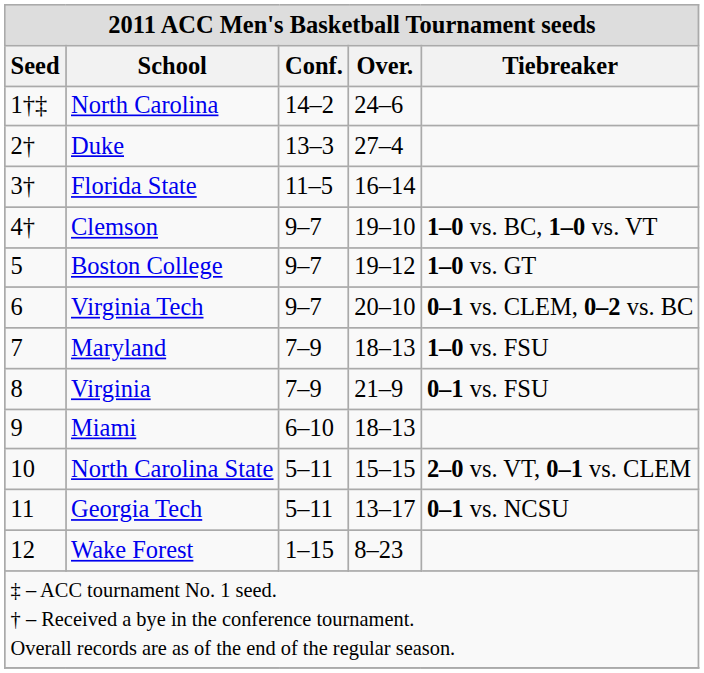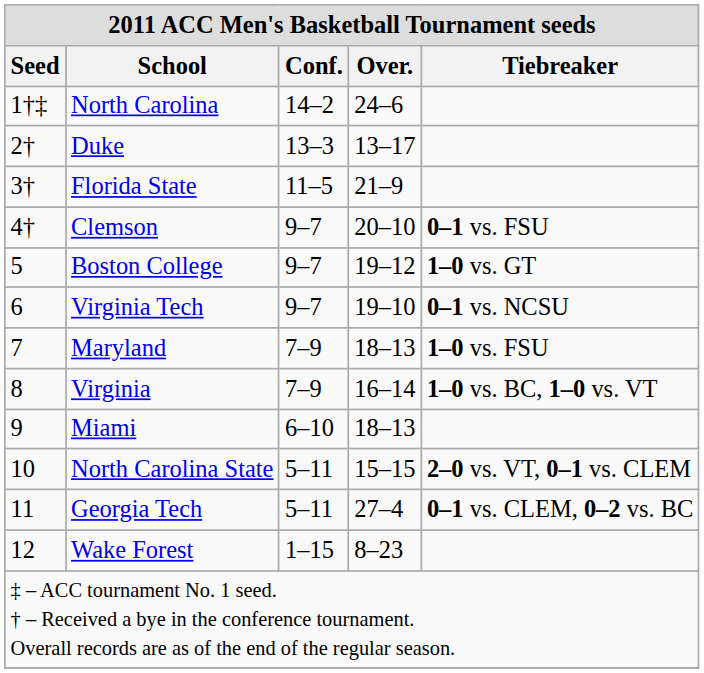(379, 146) 27–4 -> (385, 146) 13–17
(385, 186) 16–14 -> (379, 186) 21–9
(385, 226) 19–10 -> (385, 226) 20–10
(542, 226) 1–0 vs. BC, 1–0 vs. VT -> (488, 226) 0–1 vs. FSU
(385, 307) 20–10 -> (385, 307) 19–10
(560, 307) 0–1 vs. CLEM, 0–2 vs. BC -> (498, 307) 0–1 vs. NCSU
(379, 388) 21–9 -> (385, 388) 16–14
(488, 388) 0–1 vs. FSU -> (542, 388) 1–0 vs. BC, 1–0 vs. VT
(385, 509) 13–17 -> (379, 509) 27–4
(498, 509) 0–1 vs. NCSU -> (560, 509) 0–1 vs. CLEM, 0–2 vs. BC
